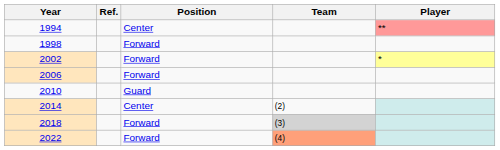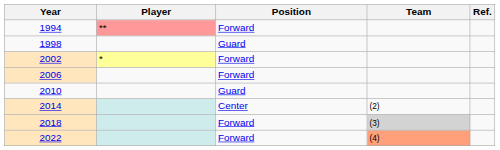columns swapped: (435, 12) <-> (109, 12)
(138, 28) Center -> (236, 28) Forward
(142, 43) Forward -> (232, 43) Guard
